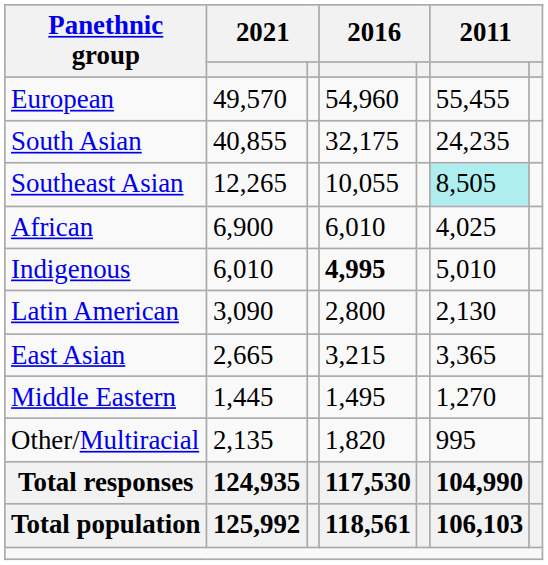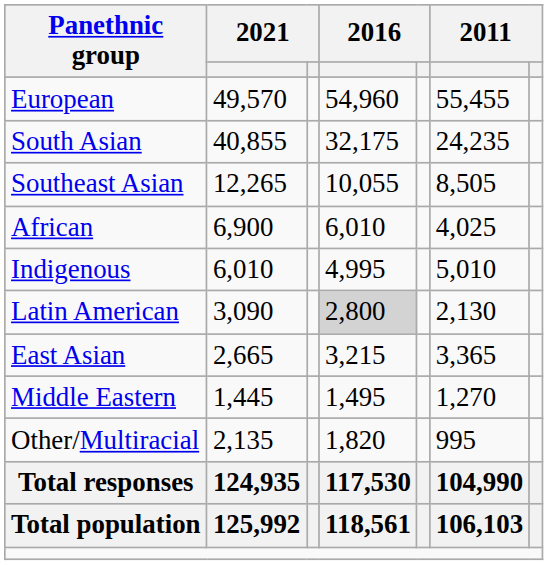(466, 183) paleturquoise background -> (466, 183) no background
(355, 269) bold -> (355, 269) normal
(355, 311) no background -> (355, 311) lightgrey background
